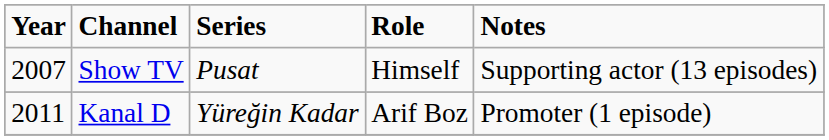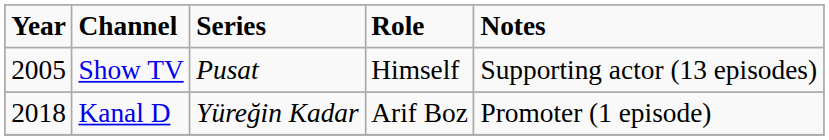(39, 69) 2007 -> (39, 69) 2005
(38, 112) 2011 -> (39, 112) 2018
